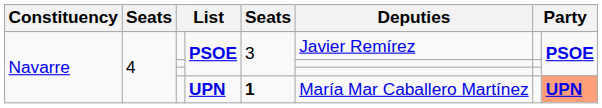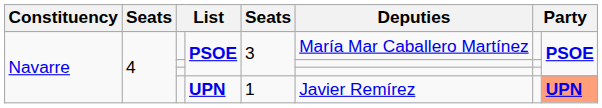(357, 45) Javier Remírez -> (414, 45) María Mar Caballero Martínez
(250, 88) bold -> (250, 88) normal
(414, 88) María Mar Caballero Martínez -> (357, 88) Javier Remírez
